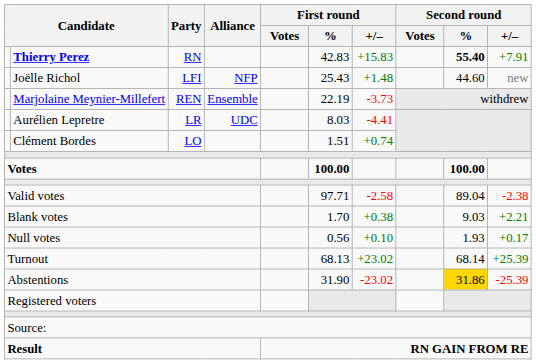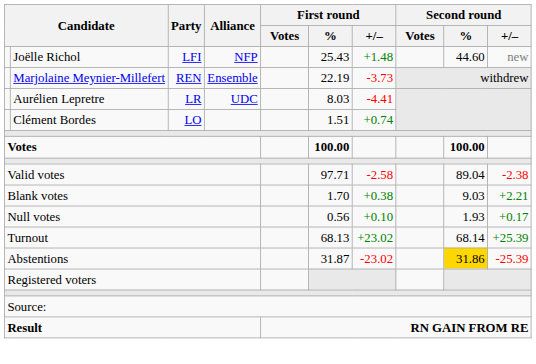- row: (51, 57)
(335, 279) 31.90 -> (335, 258) 31.87
